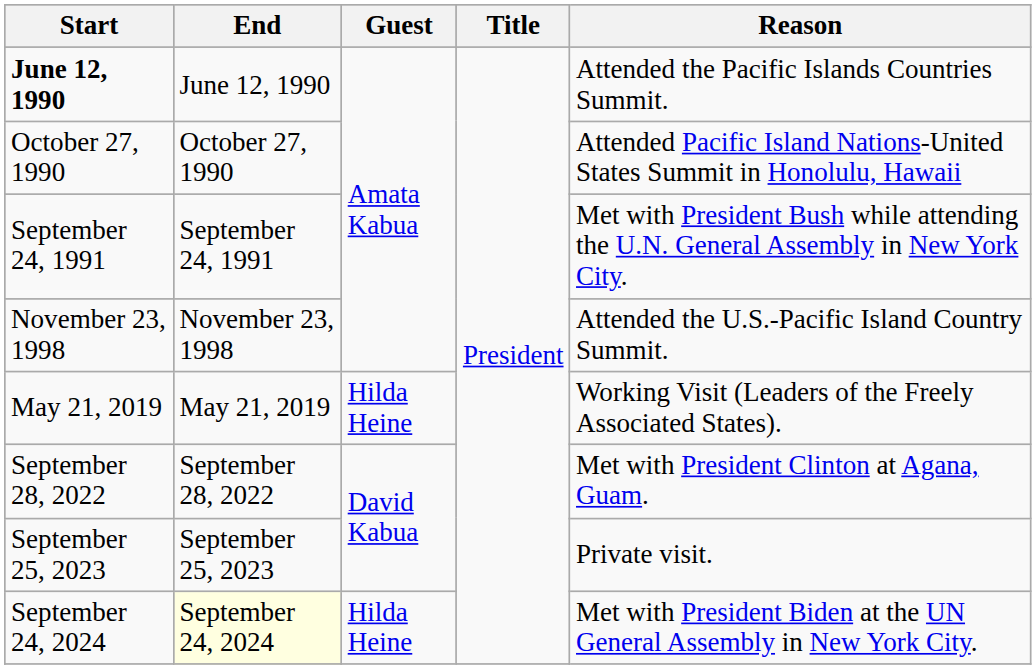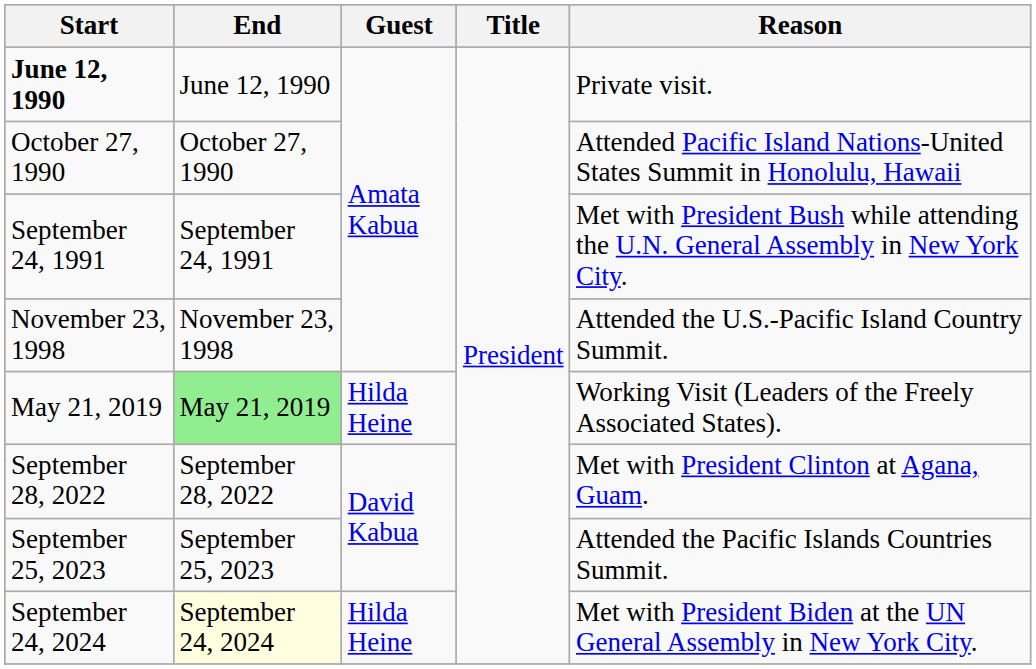(784, 84) Attended the Pacific Islands Countries Summit. -> (644, 84) Private visit.
(255, 407) no background -> (255, 407) lightgreen background
(644, 554) Private visit. -> (784, 554) Attended the Pacific Islands Countries Summit.
